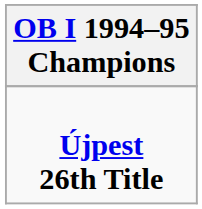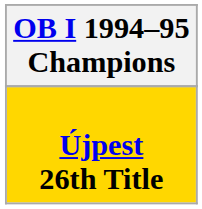(101, 161) no background -> (101, 161) gold background
